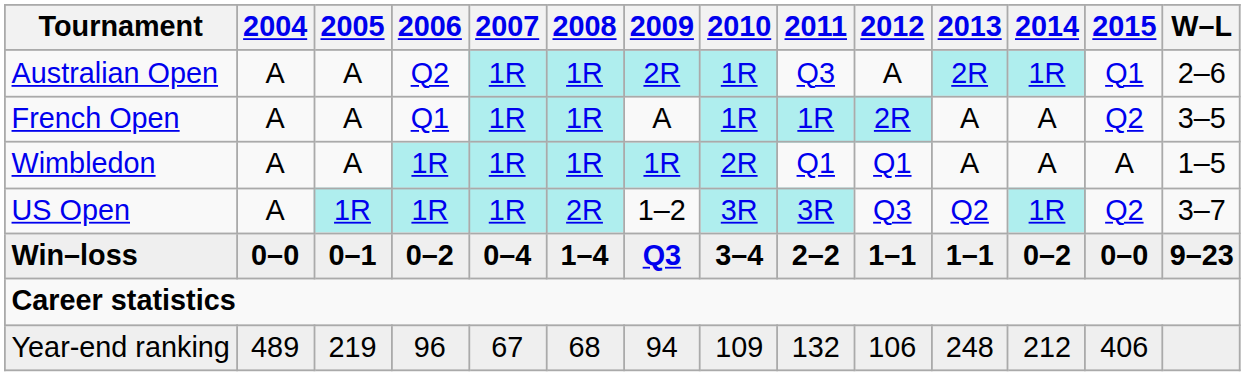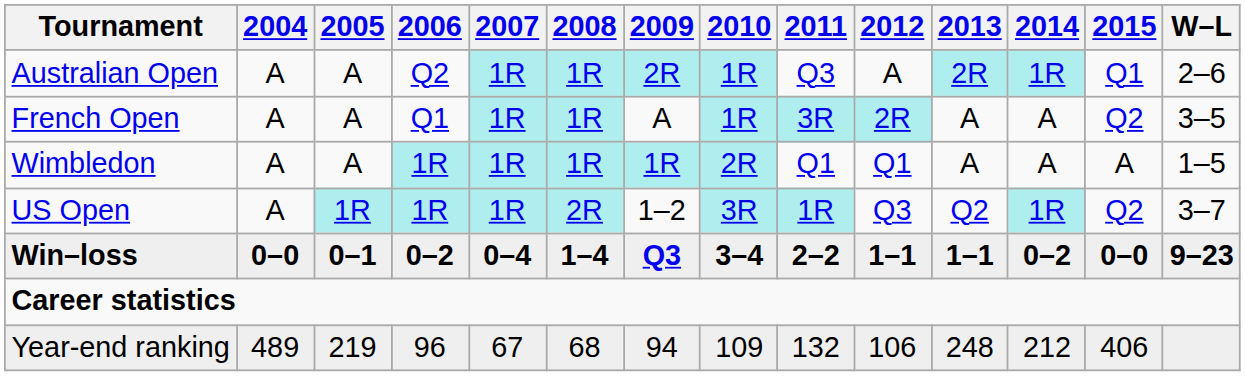(816, 118) 1R -> (816, 118) 3R
(816, 210) 3R -> (816, 210) 1R
